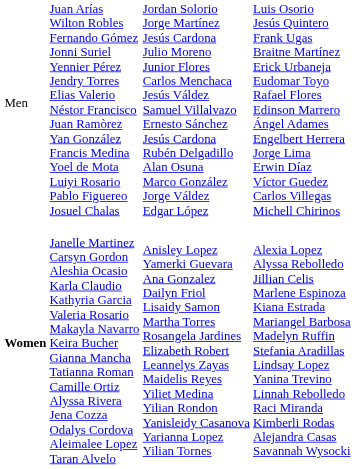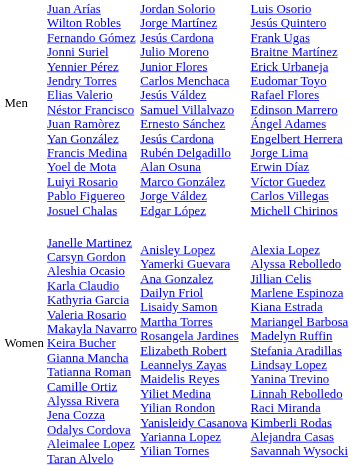(25, 343) bold -> (24, 343) normal
